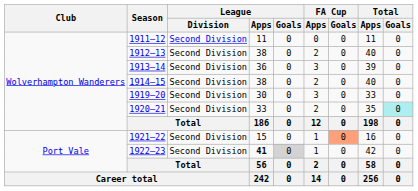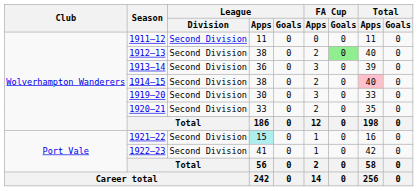(343, 53) no background -> (343, 53) lightgreen background
(371, 81) no background -> (371, 81) pink background
(398, 109) paleturquoise background -> (398, 109) no background
(261, 137) no background -> (261, 137) paleturquoise background
(343, 137) lightsalmon background -> (343, 137) no background
(261, 151) bold -> (261, 151) normal
(289, 151) lightgrey background -> (289, 151) no background
